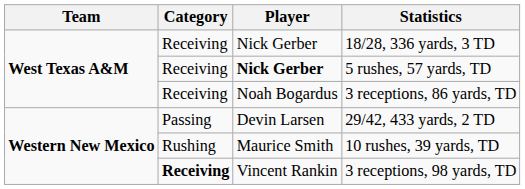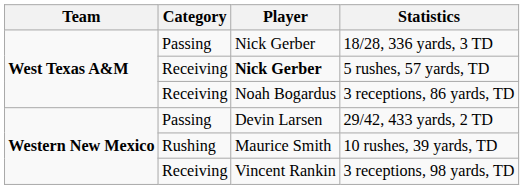(195, 43) Receiving -> (187, 43) Passing
(196, 171) bold -> (195, 171) normal
